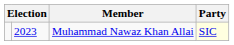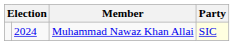(25, 31) 2023 -> (25, 31) 2024
